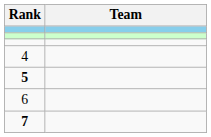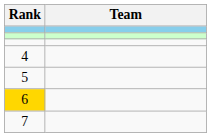(25, 78) bold -> (25, 78) normal
(25, 99) no background -> (25, 99) gold background
(25, 121) bold -> (25, 121) normal
